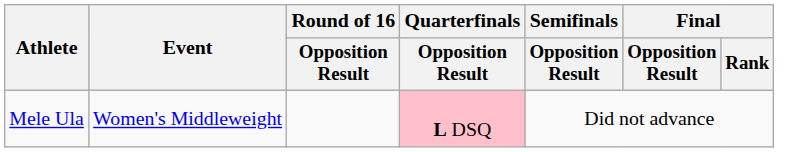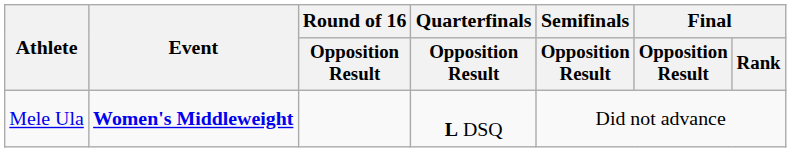(188, 118) normal -> (193, 118) bold
(462, 130) pink background -> (474, 130) no background
